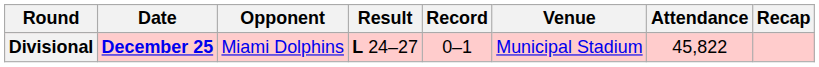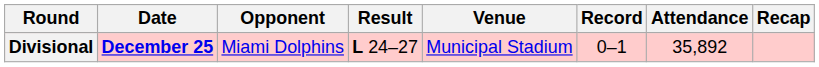columns swapped: (457, 18) <-> (569, 18)
(700, 47) 45,822 -> (700, 47) 35,892
